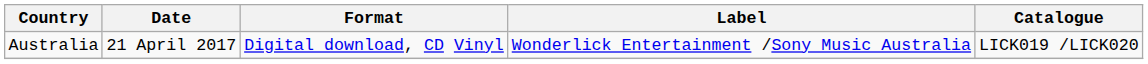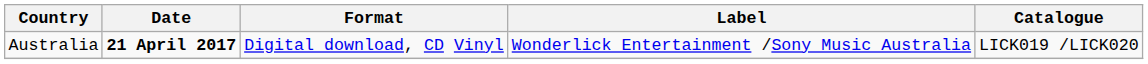(171, 45) normal -> (171, 45) bold
